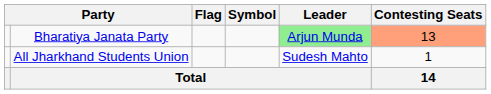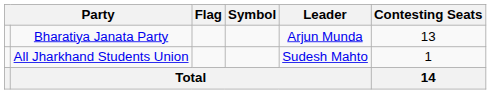(325, 36) lightgreen background -> (325, 36) no background
(428, 36) lightsalmon background -> (428, 36) no background
